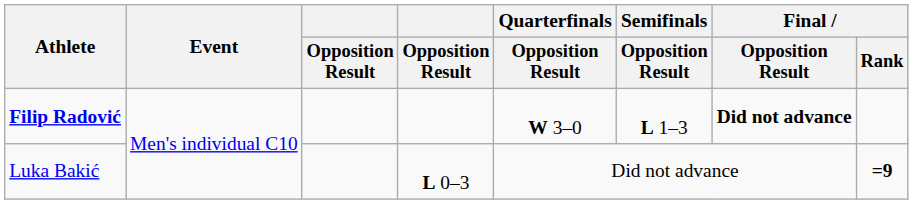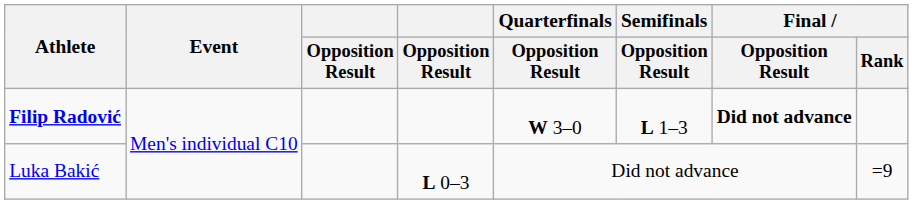(882, 171) bold -> (882, 171) normal
